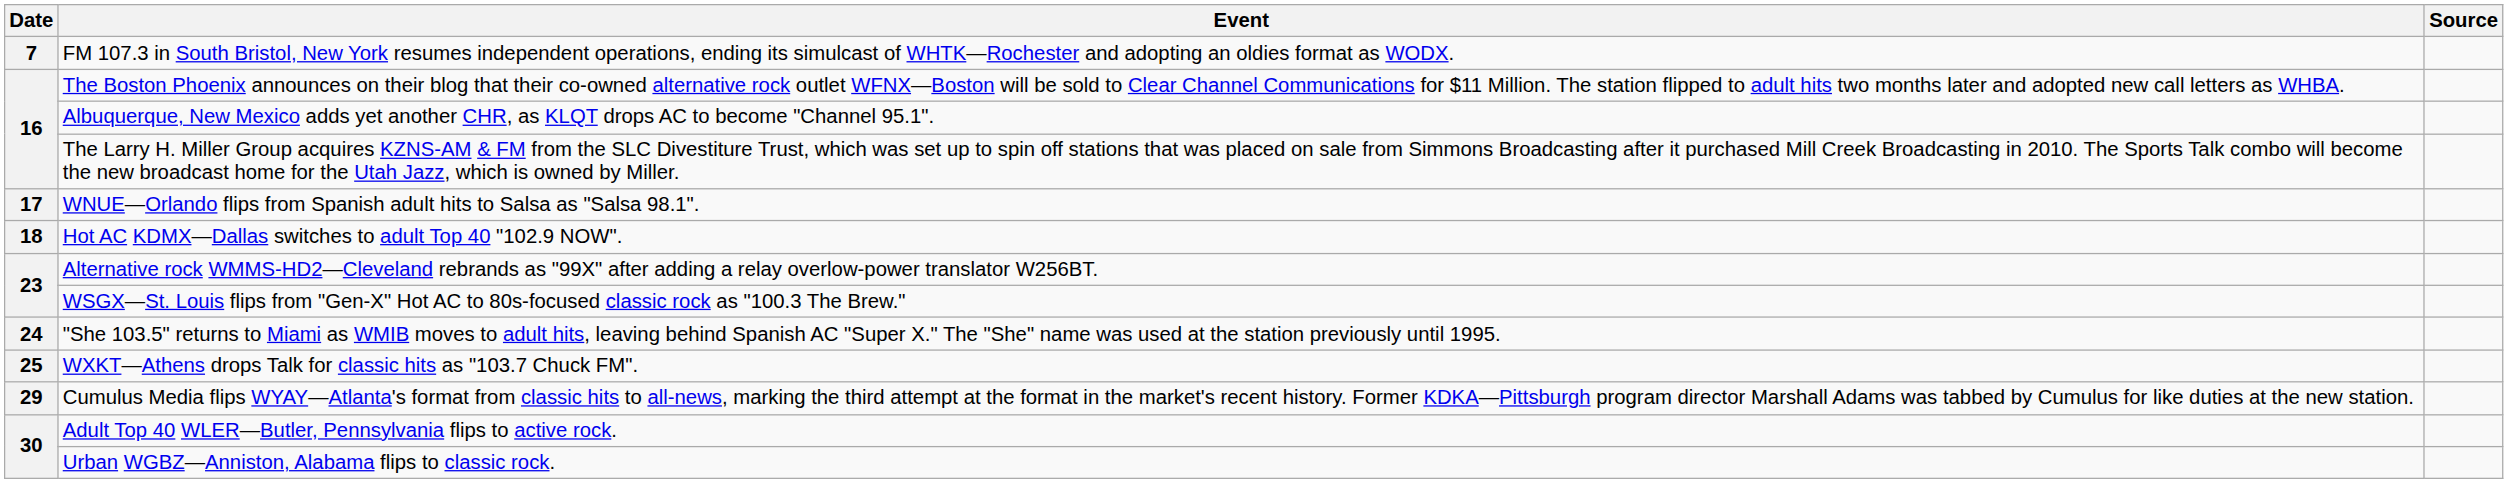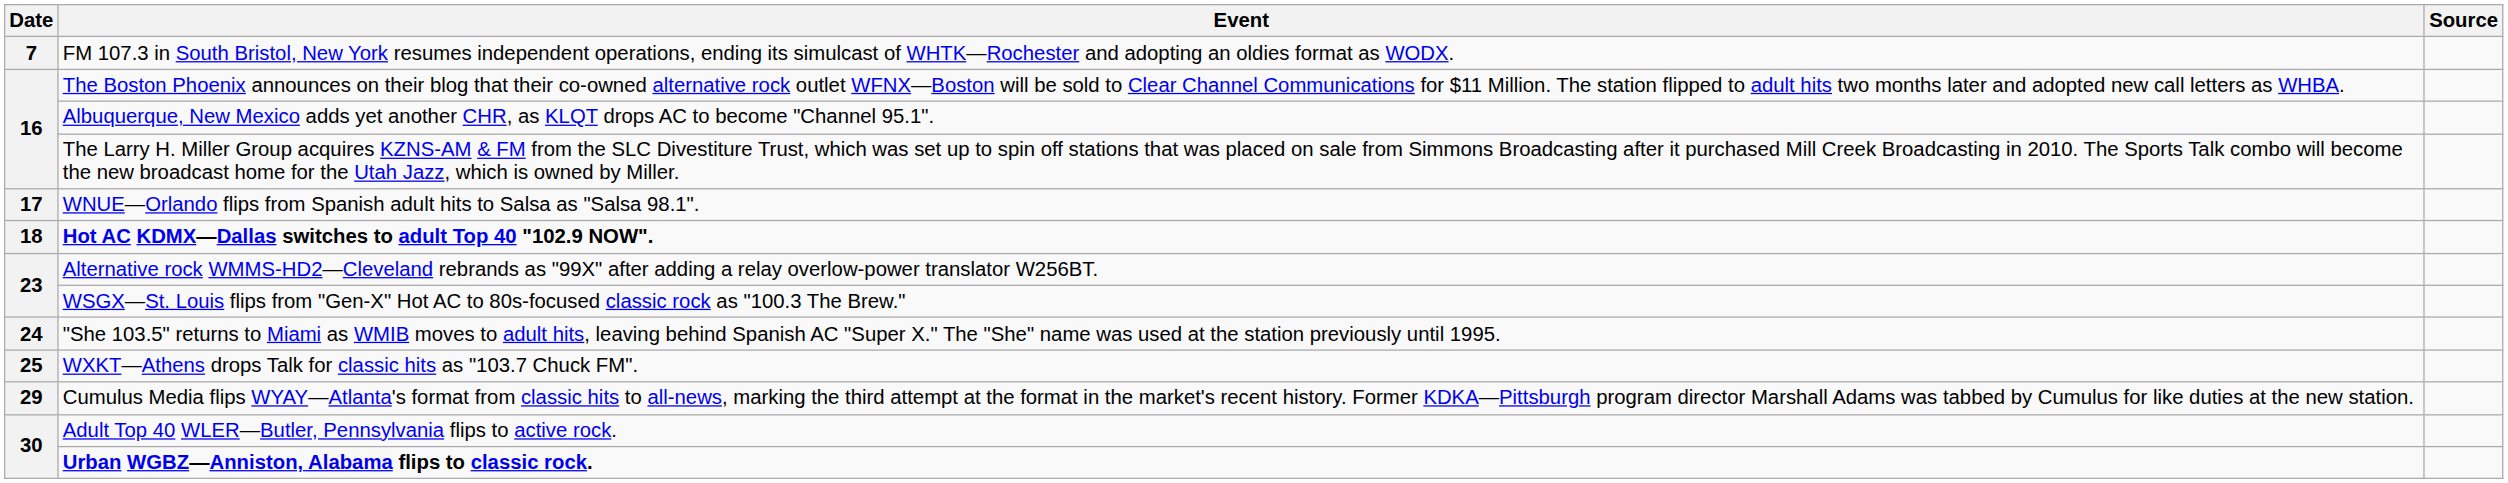(343, 236) normal -> (358, 236) bold
(309, 462) normal -> (328, 462) bold
